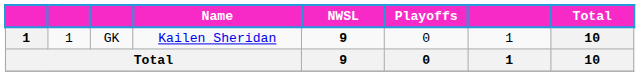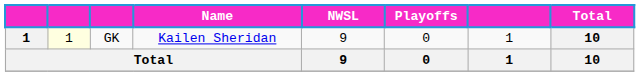(69, 39) no background -> (69, 39) lightyellow background
(343, 39) bold -> (343, 39) normal
